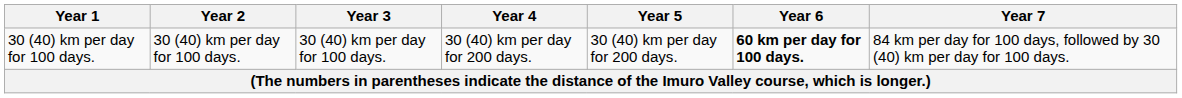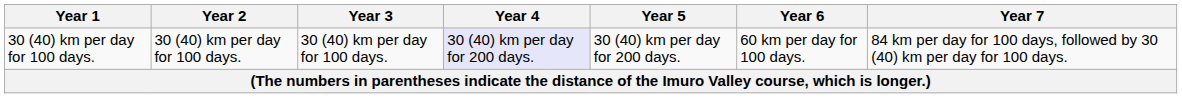(508, 48) no background -> (510, 48) lavender background
(799, 48) bold -> (799, 48) normal
